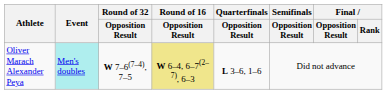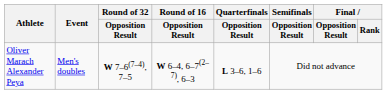(71, 66) paleturquoise background -> (71, 66) no background
(183, 71) khaki background -> (183, 71) no background
